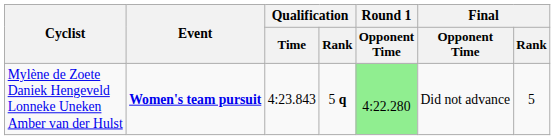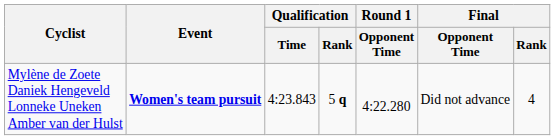(386, 107) lightgreen background -> (386, 107) no background
(532, 99) 5 -> (532, 99) 4
